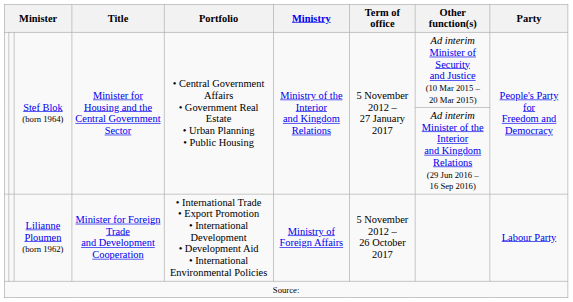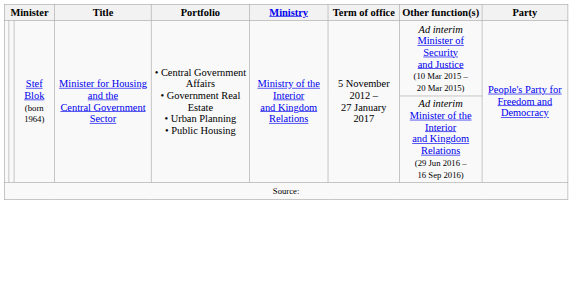- row: (43, 237)
